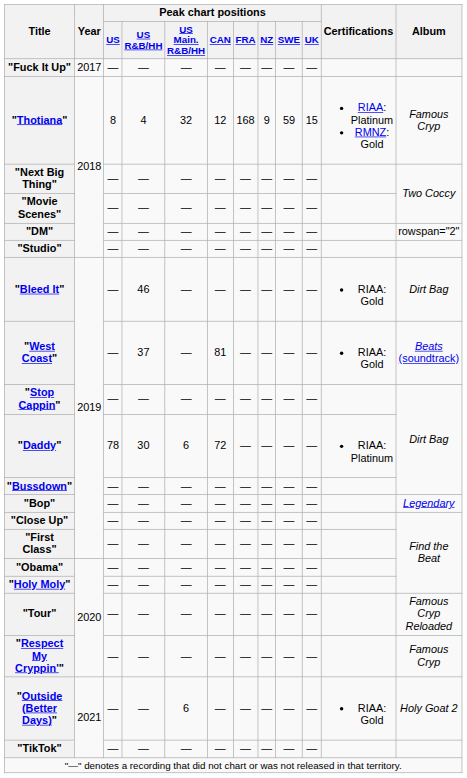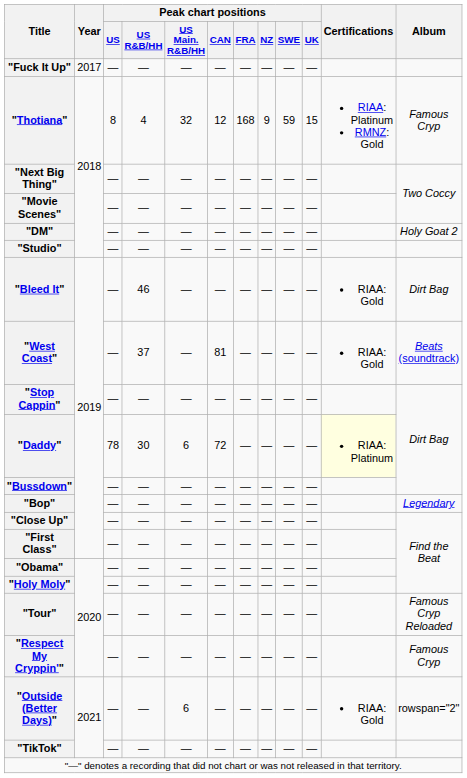(429, 231) rowspan="2" -> (429, 231) Holy Goat 2
(358, 452) no background -> (358, 452) lightyellow background
(429, 708) Holy Goat 2 -> (429, 708) rowspan="2"
